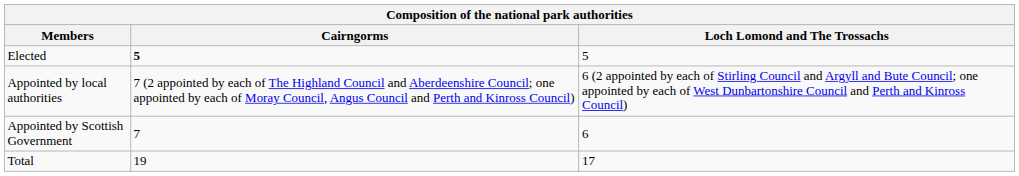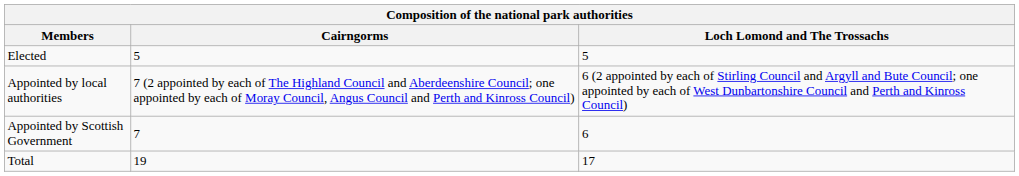(137, 55) bold -> (137, 55) normal
